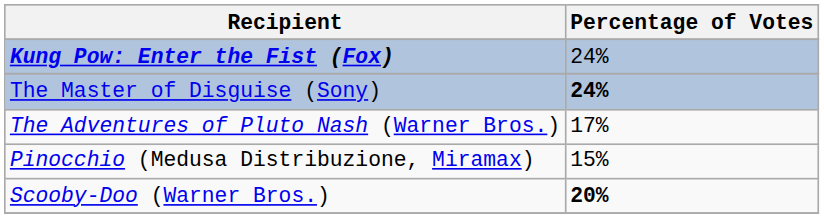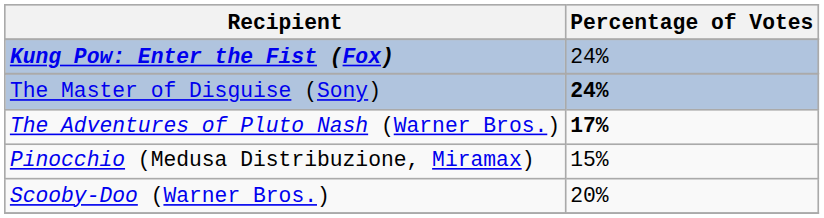(589, 126) normal -> (589, 126) bold
(589, 196) bold -> (589, 196) normal
